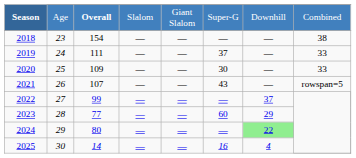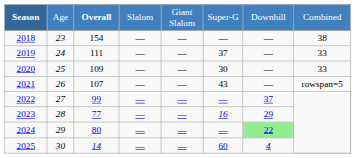(223, 115) 60 -> (223, 115) 16
(223, 145) 16 -> (223, 145) 60
